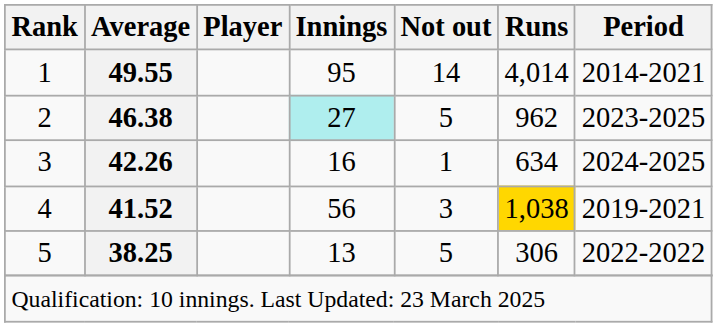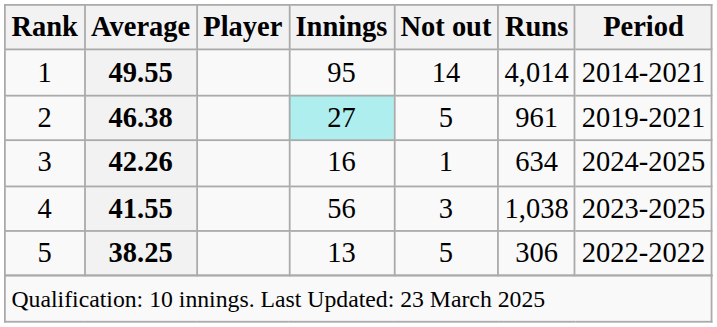(537, 117) 962 -> (537, 117) 961
(643, 117) 2023-2025 -> (643, 117) 2019-2021
(141, 207) 41.52 -> (141, 207) 41.55
(537, 207) gold background -> (537, 207) no background
(643, 207) 2019-2021 -> (643, 207) 2023-2025
